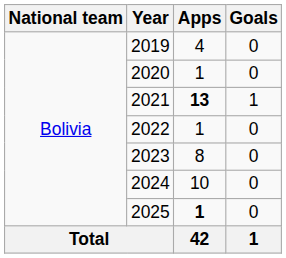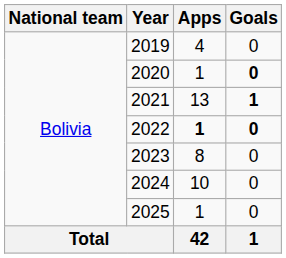(254, 73) normal -> (254, 73) bold
(200, 101) bold -> (200, 101) normal
(254, 101) normal -> (254, 101) bold
(200, 128) normal -> (200, 128) bold
(254, 128) normal -> (254, 128) bold
(200, 211) bold -> (200, 211) normal
